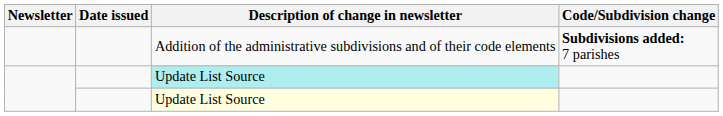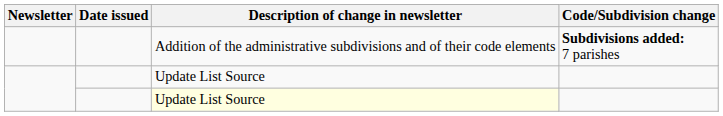(210, 76) paleturquoise background -> (210, 76) no background
